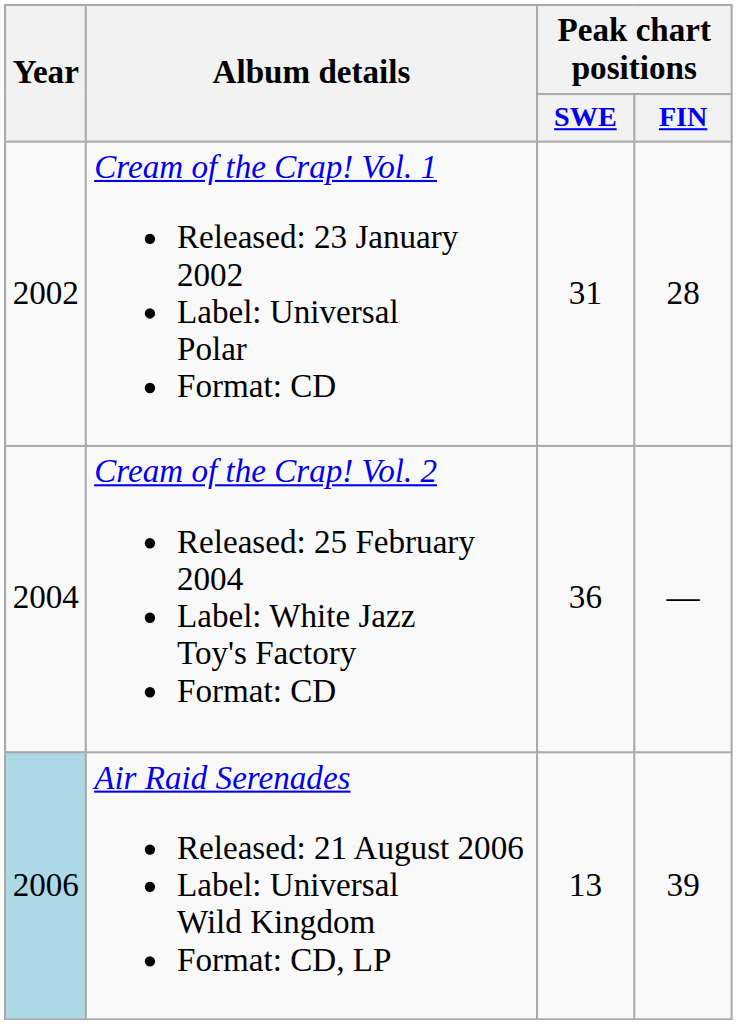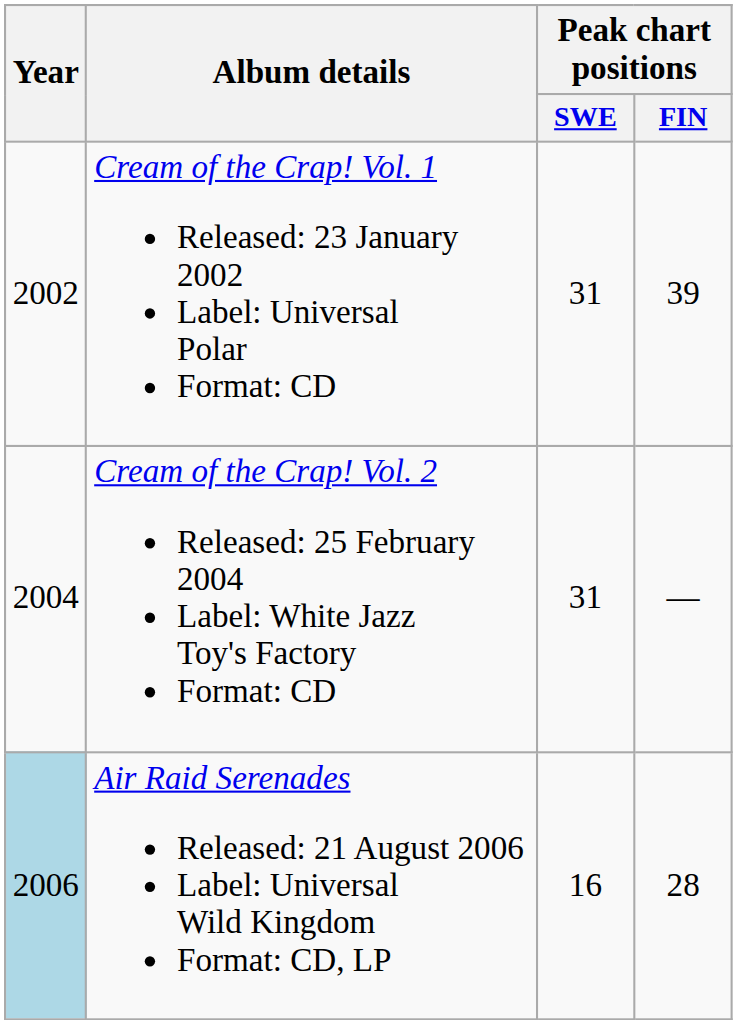(683, 293) 28 -> (683, 293) 39
(585, 598) 36 -> (585, 598) 31
(585, 884) 13 -> (585, 884) 16
(683, 884) 39 -> (683, 884) 28
